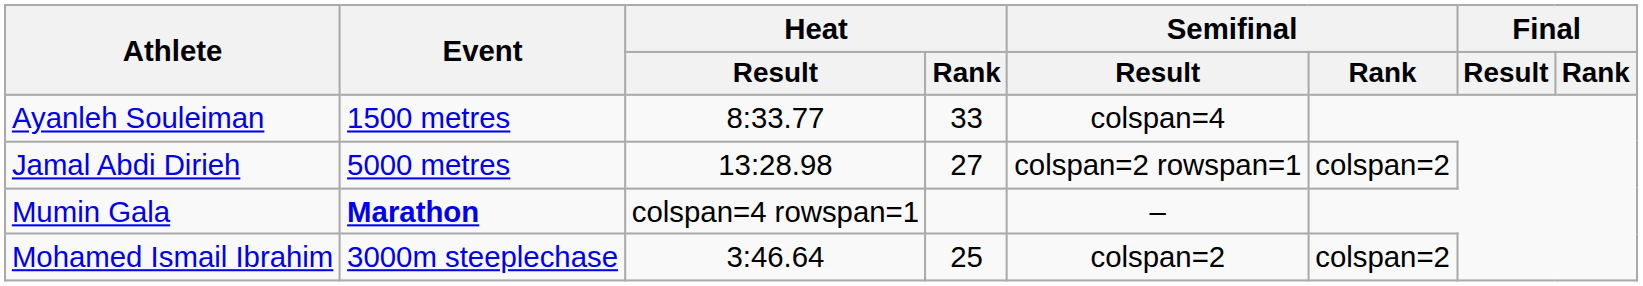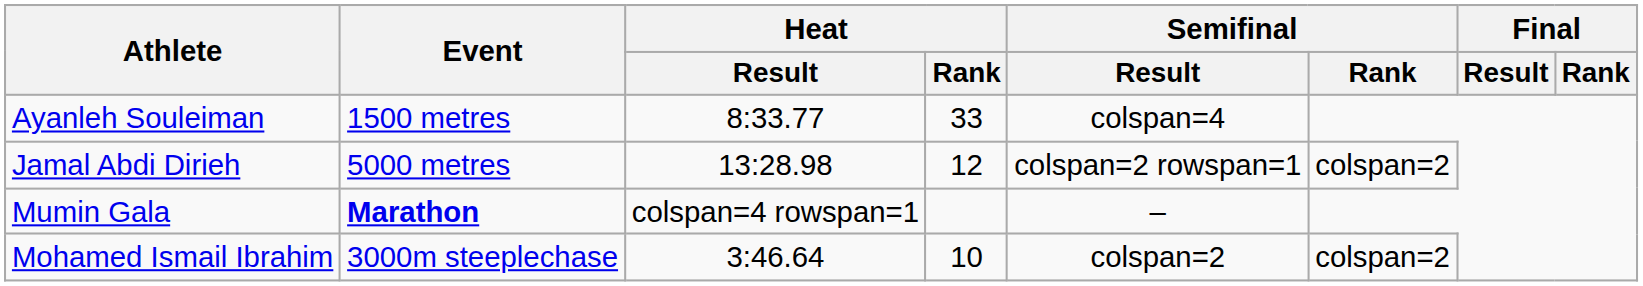(967, 165) 27 -> (967, 165) 12
(967, 258) 25 -> (967, 258) 10
